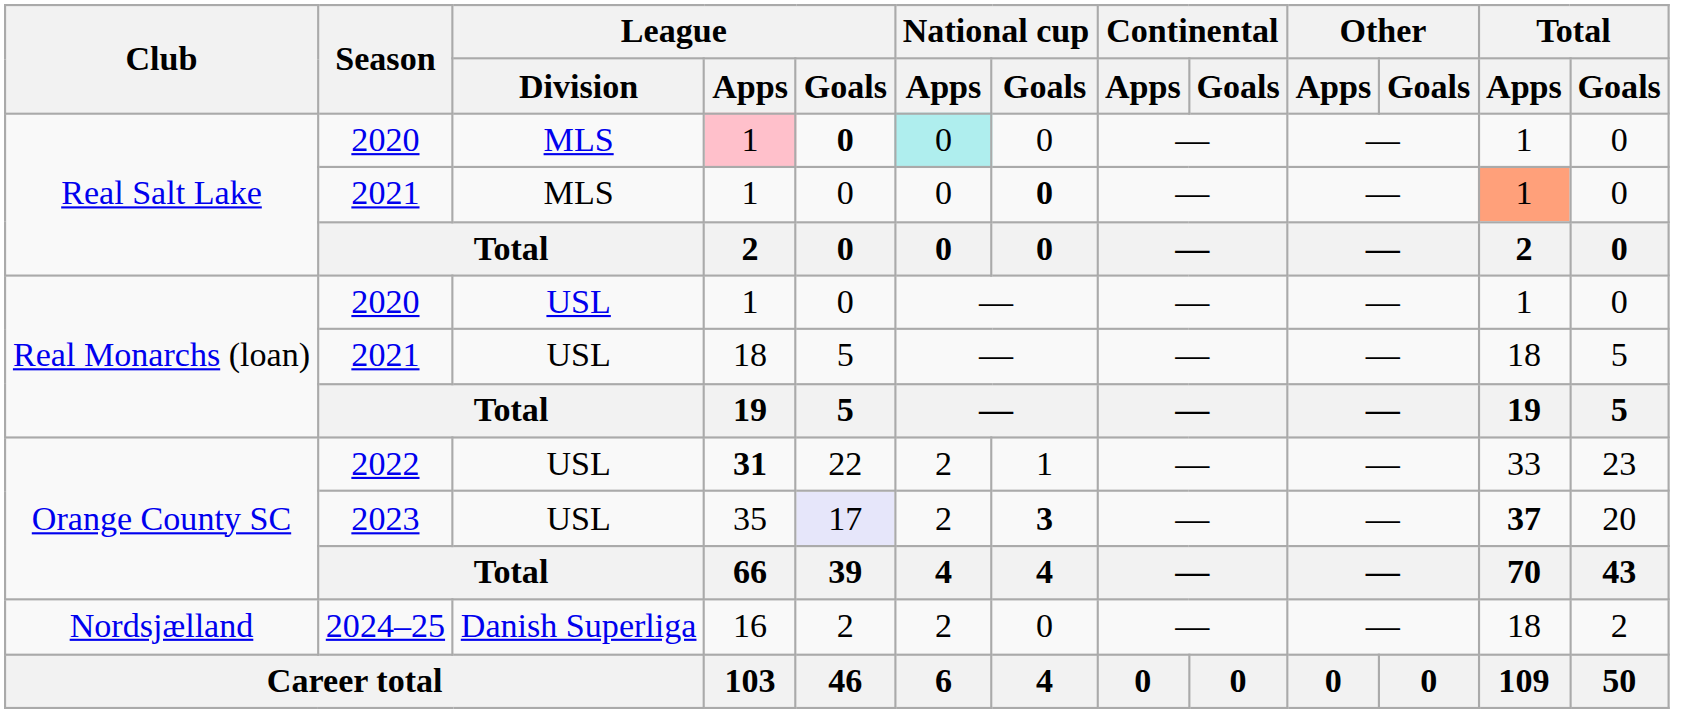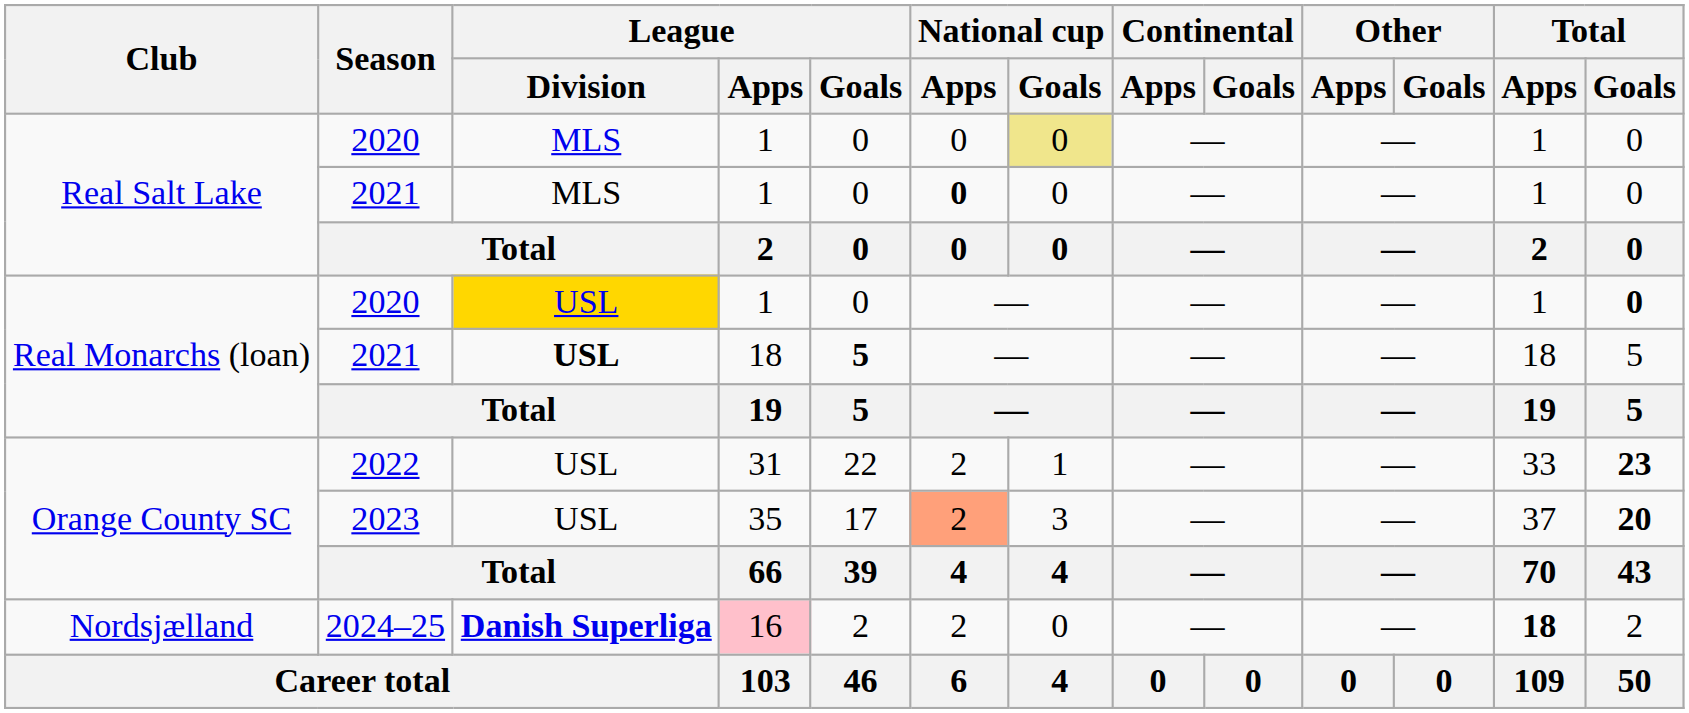(750, 139) pink background -> (765, 139) no background
(845, 139) bold -> (861, 139) normal
(943, 139) paleturquoise background -> (959, 139) no background
(1045, 139) no background -> (1060, 139) khaki background
(943, 193) normal -> (959, 193) bold
(1045, 193) bold -> (1060, 193) normal
(1524, 193) lightsalmon background -> (1539, 193) no background
(579, 301) no background -> (586, 301) gold background
(1619, 301) normal -> (1634, 301) bold
(579, 355) normal -> (586, 355) bold
(845, 355) normal -> (861, 355) bold
(750, 463) bold -> (765, 463) normal
(1619, 463) normal -> (1634, 463) bold
(845, 517) lavender background -> (861, 517) no background
(943, 517) no background -> (959, 517) lightsalmon background
(1045, 517) bold -> (1060, 517) normal
(1524, 517) bold -> (1539, 517) normal
(1619, 517) normal -> (1634, 517) bold
(579, 626) normal -> (586, 626) bold
(750, 626) no background -> (765, 626) pink background
(1524, 626) normal -> (1539, 626) bold
